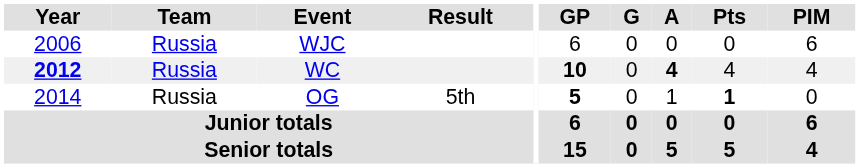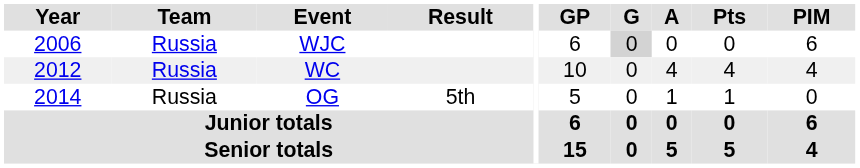(632, 43) no background -> (632, 43) lightgrey background
(58, 70) bold -> (58, 70) normal
(575, 70) bold -> (575, 70) normal
(672, 70) bold -> (672, 70) normal
(575, 96) bold -> (575, 96) normal
(730, 96) bold -> (730, 96) normal
